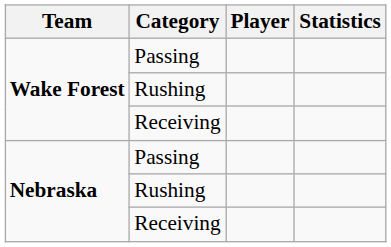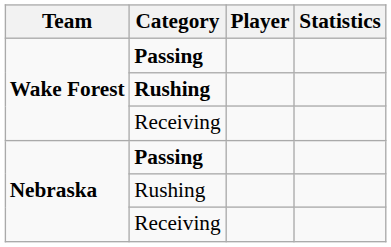(167, 55) normal -> (169, 55) bold
(170, 89) normal -> (172, 89) bold
(167, 156) normal -> (169, 156) bold
